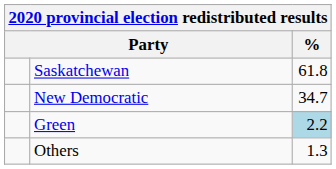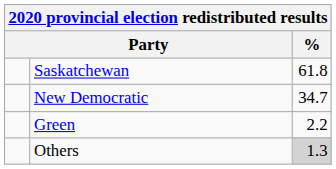(317, 124) lightblue background -> (317, 124) no background
(317, 151) no background -> (317, 151) lightgrey background
